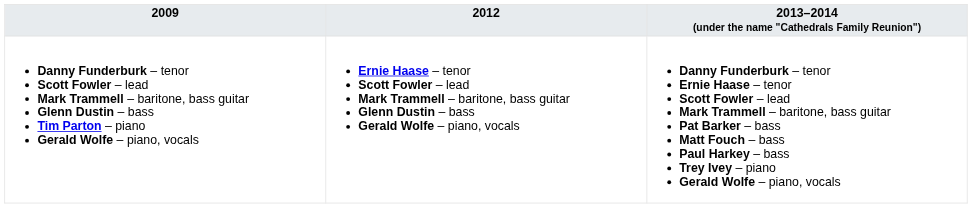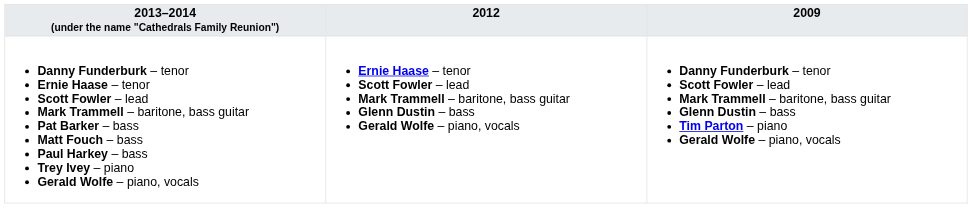columns swapped: (165, 13) <-> (807, 20)
